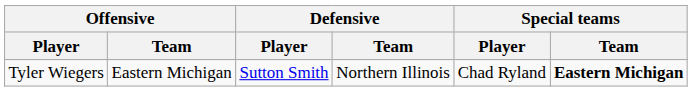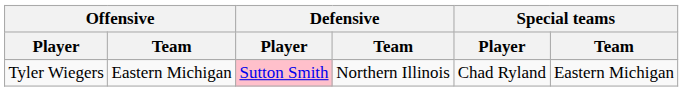(284, 72) no background -> (284, 72) pink background
(619, 72) bold -> (614, 72) normal
